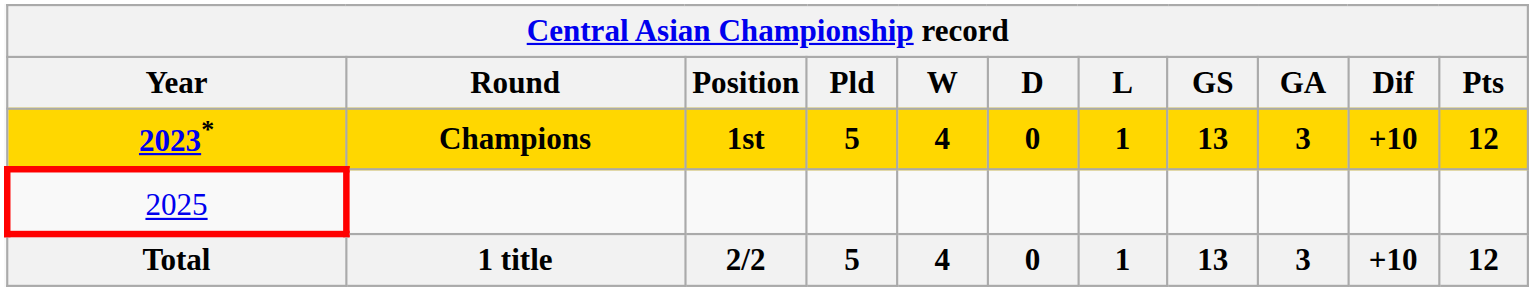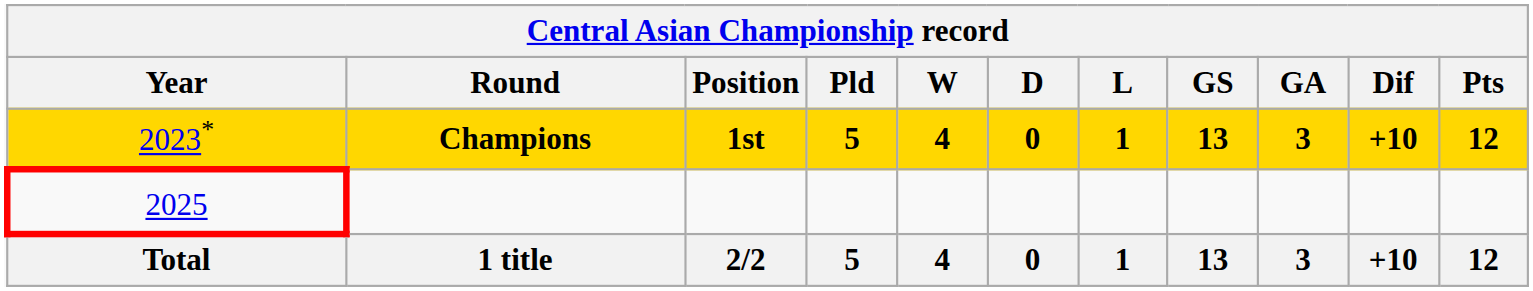(177, 137) bold -> (177, 137) normal
